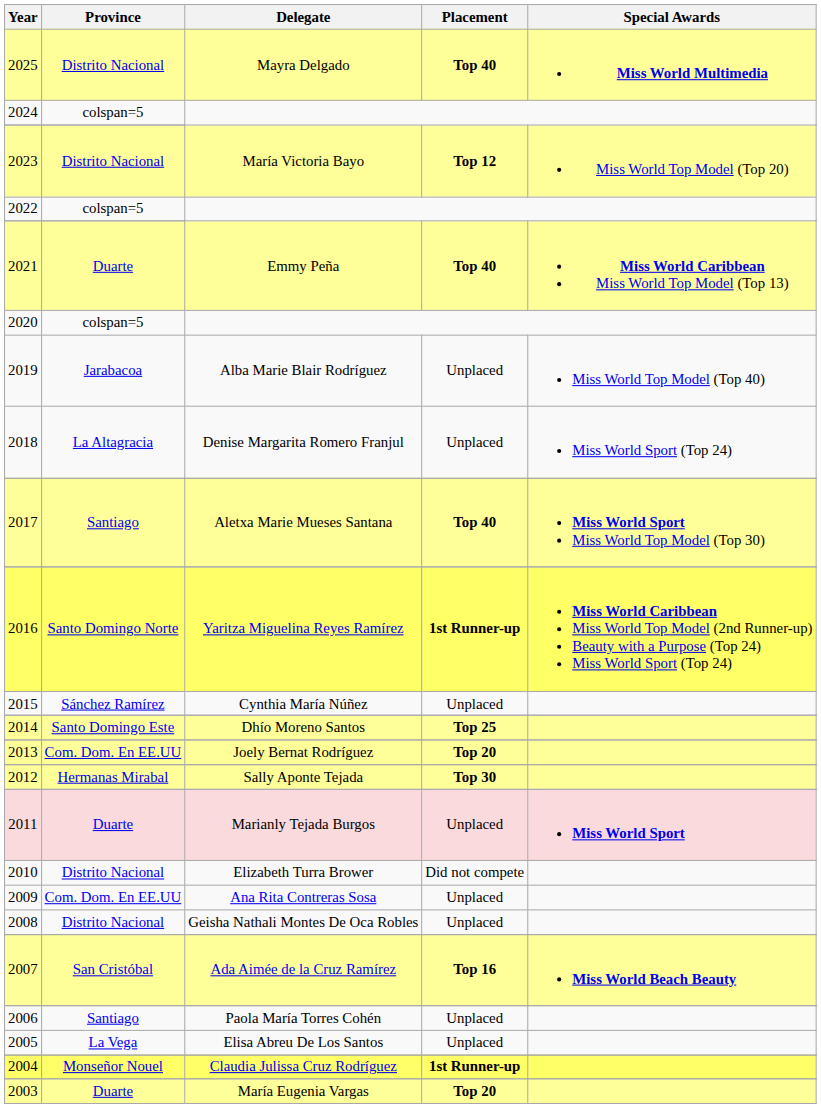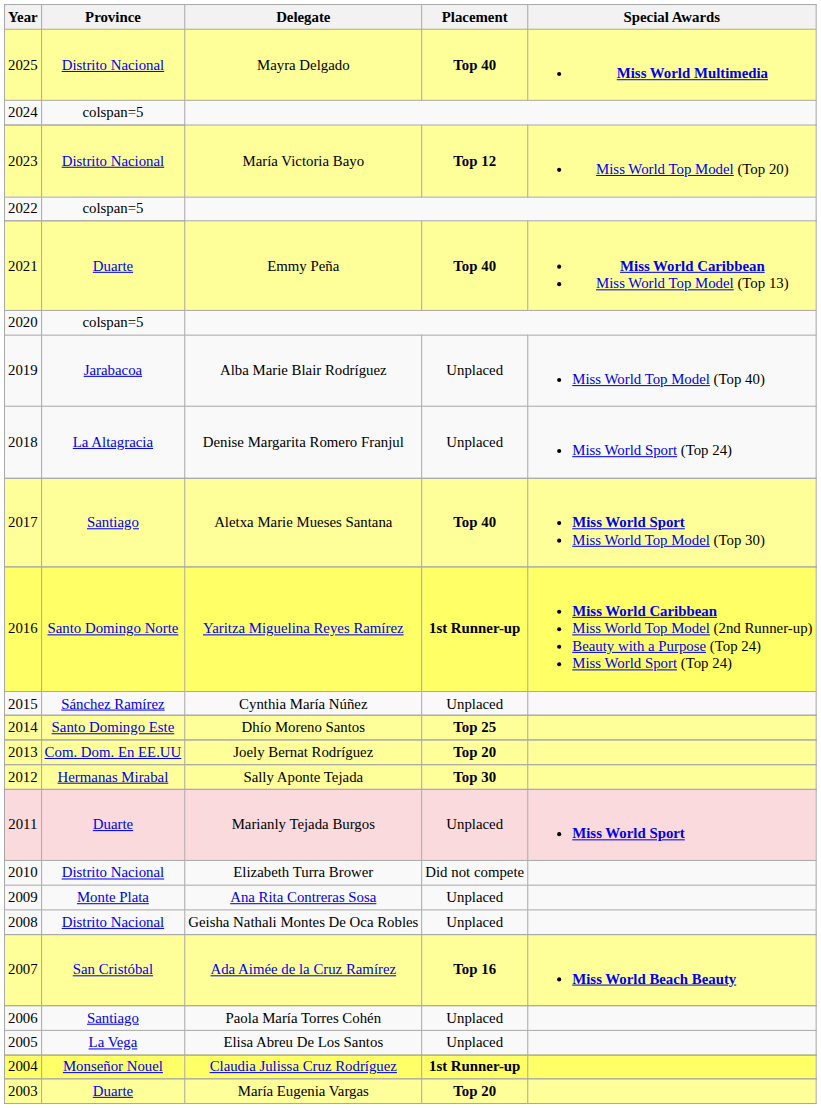(113, 897) Com. Dom. En EE.UU -> (113, 897) Monte Plata
